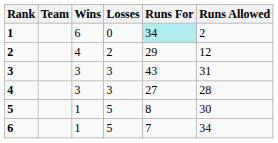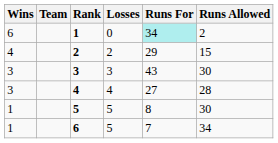columns swapped: (21, 14) <-> (88, 14)
(205, 52) 12 -> (205, 52) 15
(205, 71) 31 -> (205, 71) 30
(109, 90) 3 -> (109, 90) 4
